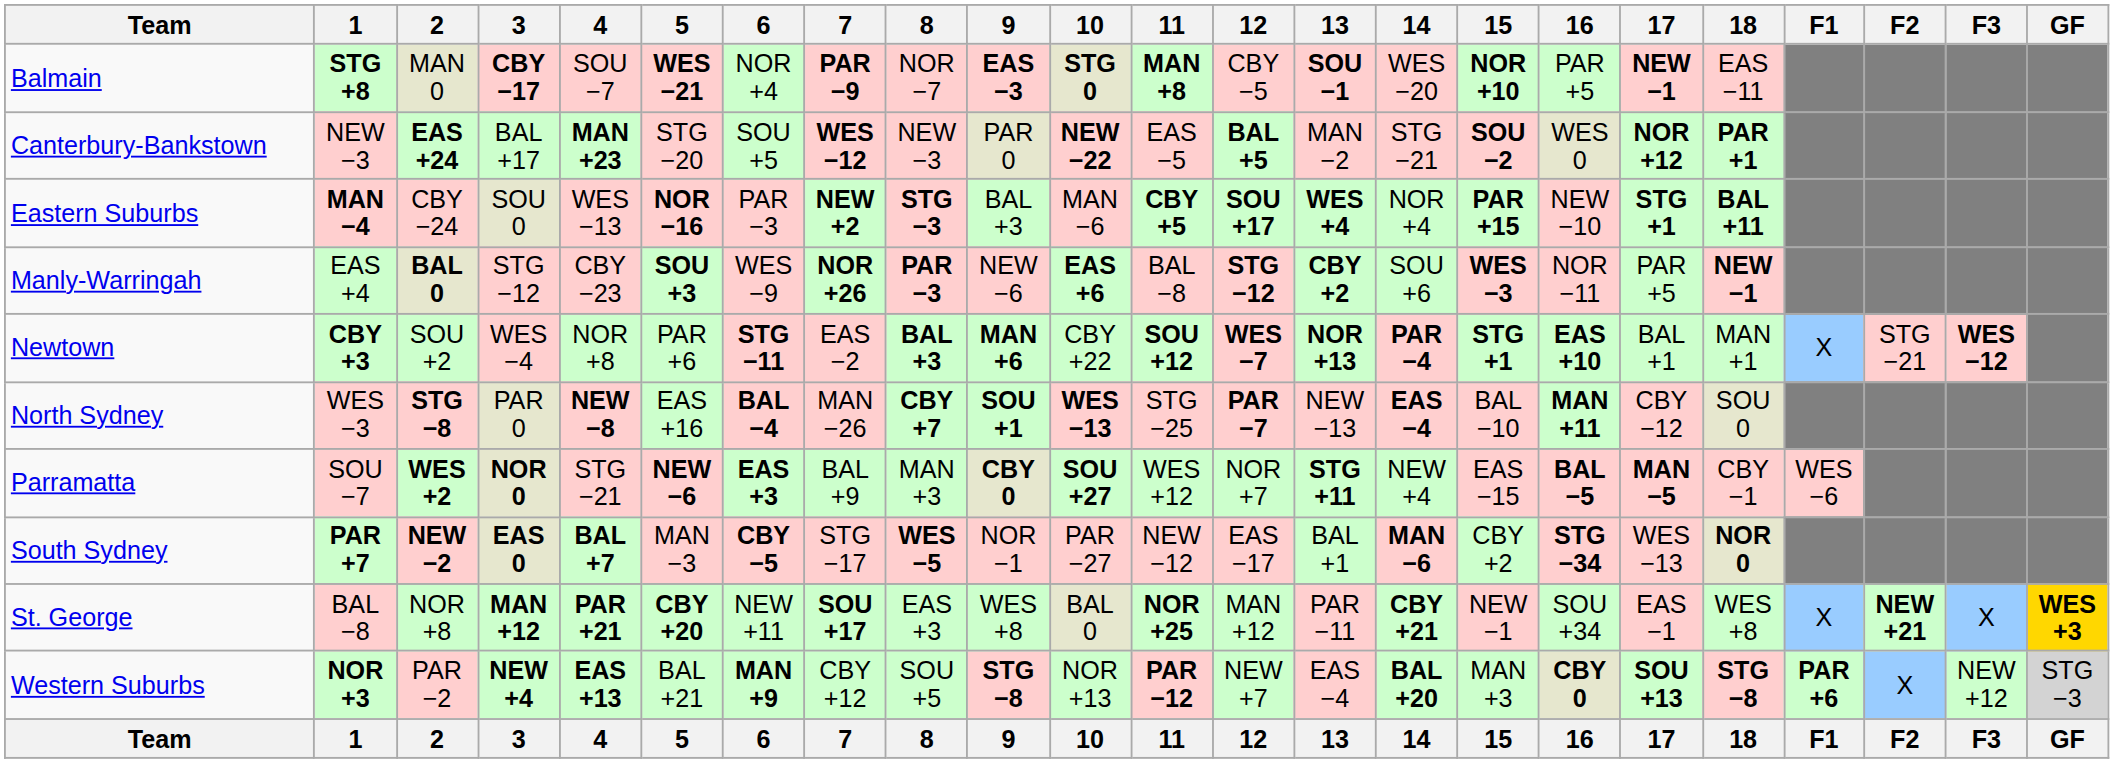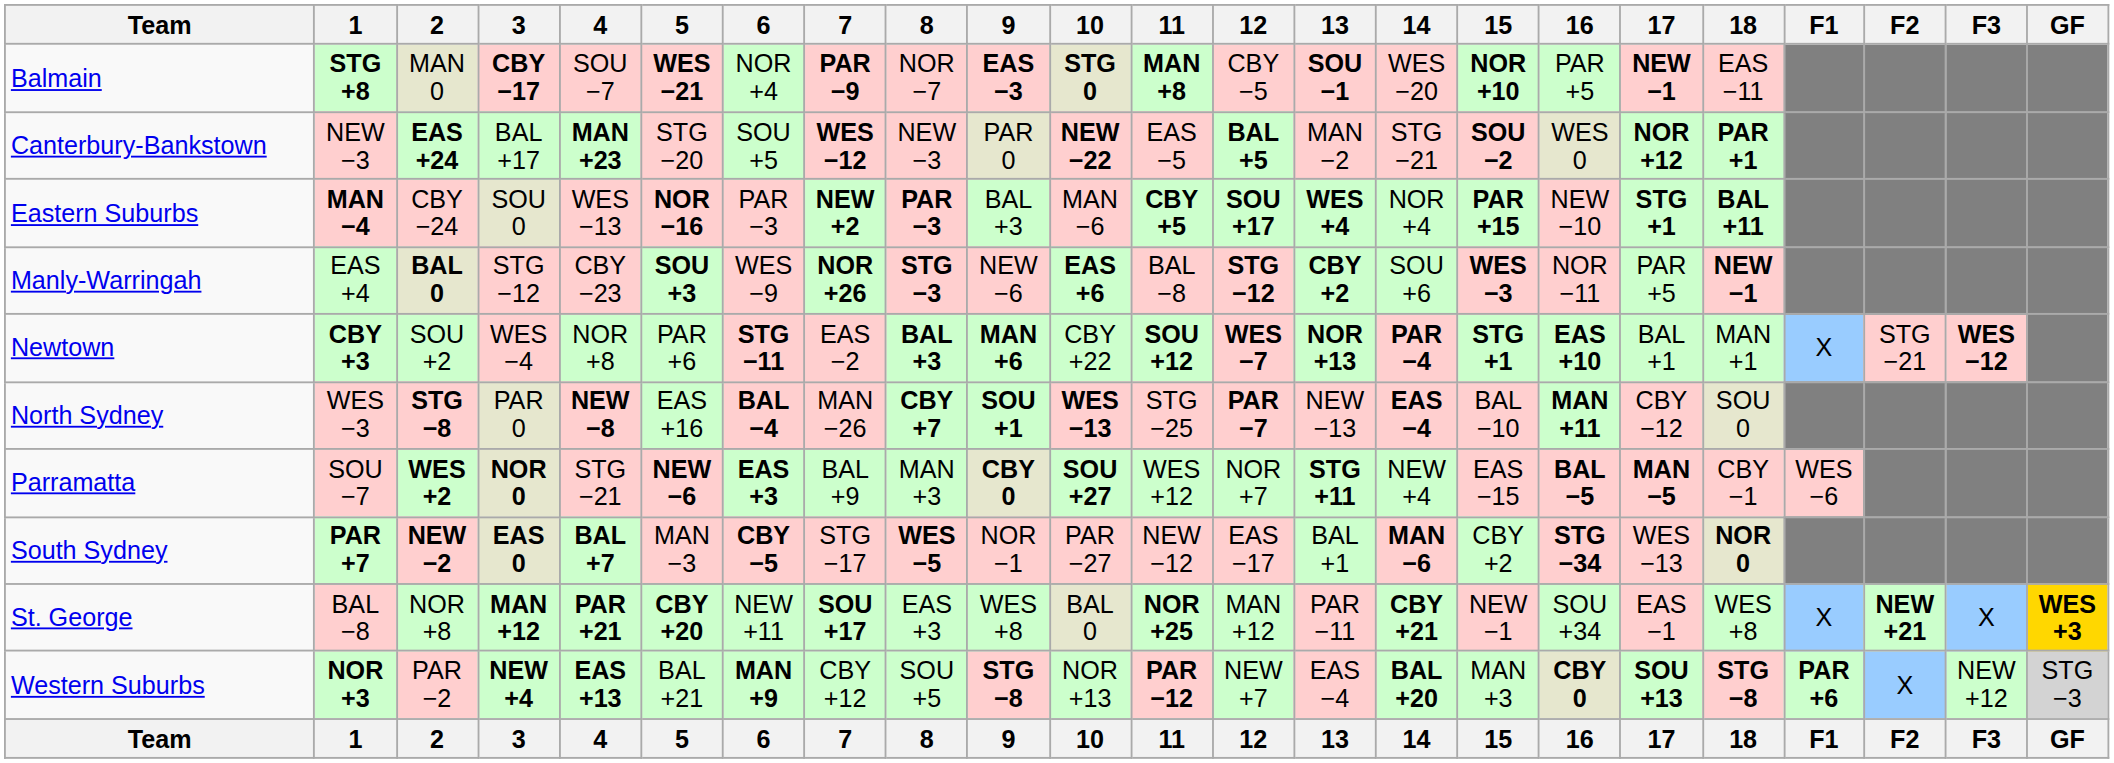(927, 213) STG −3 -> (927, 213) PAR −3
(927, 280) PAR −3 -> (927, 280) STG −3
